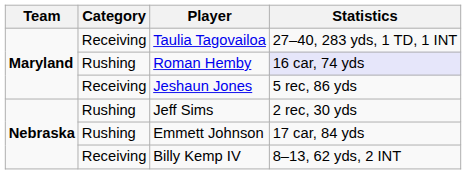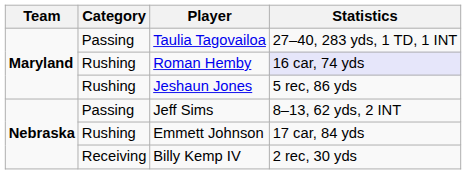(114, 40) Receiving -> (108, 40) Passing
(114, 86) Receiving -> (109, 86) Rushing
(109, 110) Rushing -> (108, 110) Passing
(315, 110) 2 rec, 30 yds -> (337, 110) 8–13, 62 yds, 2 INT
(337, 156) 8–13, 62 yds, 2 INT -> (315, 156) 2 rec, 30 yds
